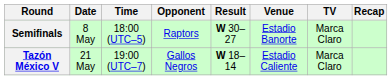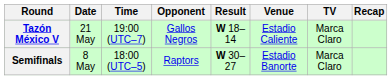rows swapped: (37, 34) <-> (37, 61)
